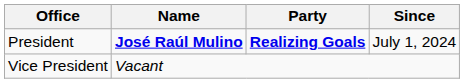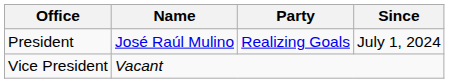(179, 41) bold -> (175, 41) normal
(308, 41) bold -> (296, 41) normal
